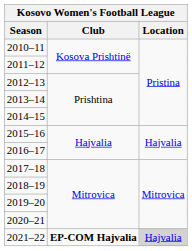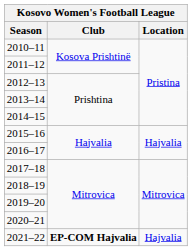(163, 237) lightgrey background -> (163, 237) no background
